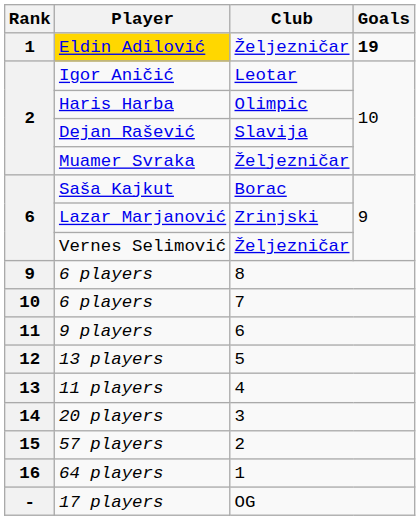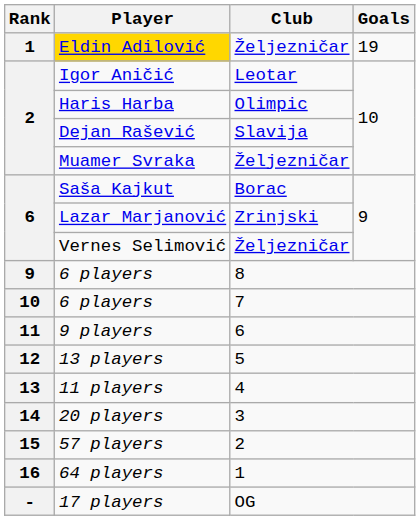(368, 47) bold -> (368, 47) normal
